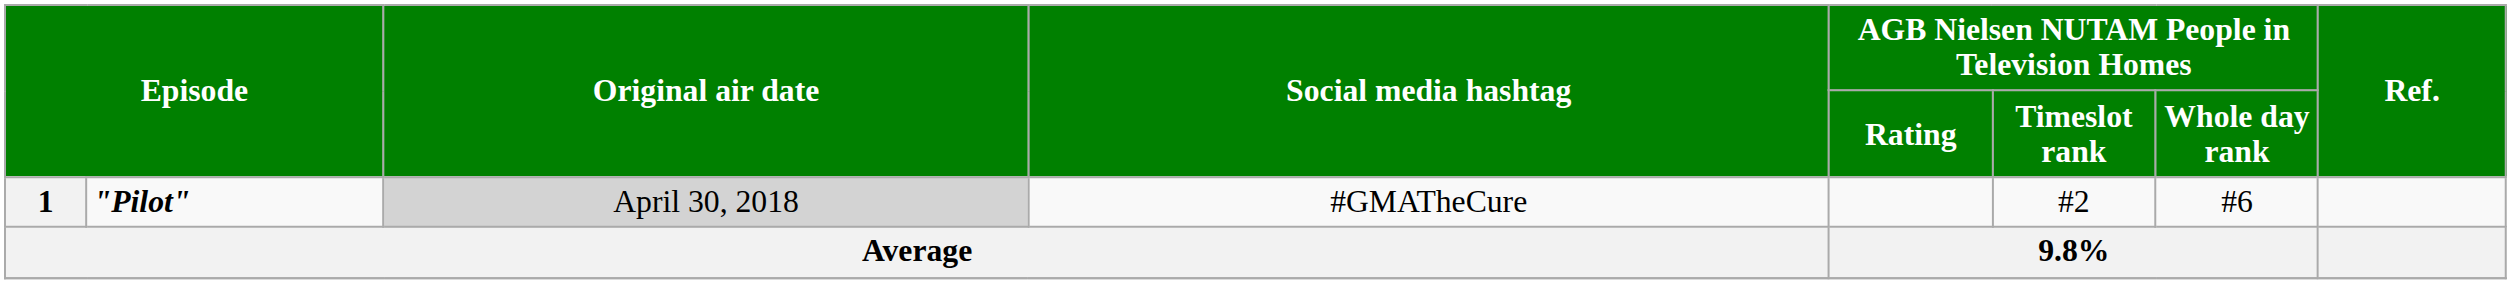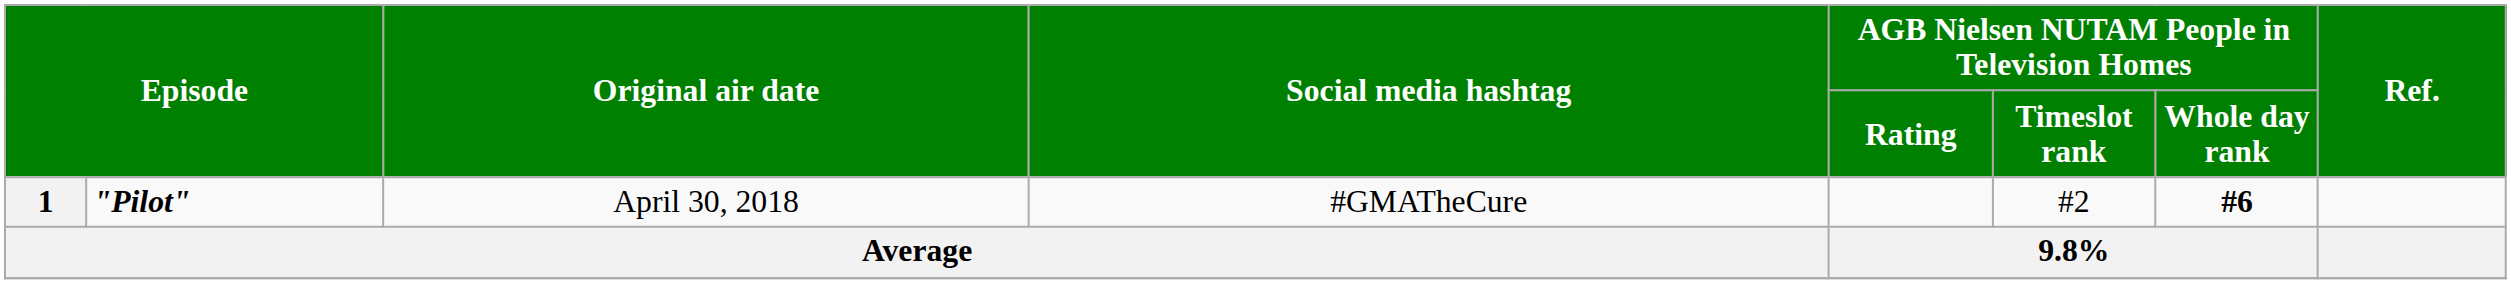(706, 201) lightgrey background -> (706, 201) no background
(2237, 201) normal -> (2237, 201) bold
